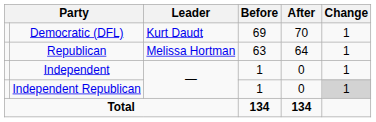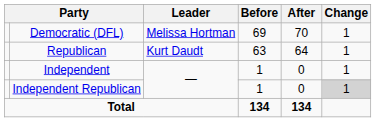(175, 32) Kurt Daudt -> (191, 32) Melissa Hortman
(191, 51) Melissa Hortman -> (175, 51) Kurt Daudt
